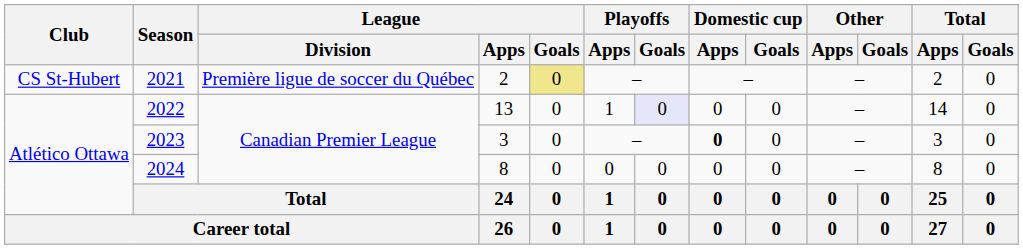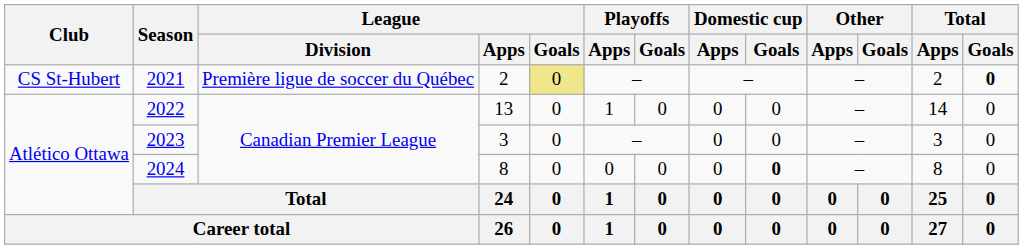(990, 79) normal -> (990, 79) bold
(662, 109) lavender background -> (662, 109) no background
(718, 139) bold -> (718, 139) normal
(776, 169) normal -> (776, 169) bold
